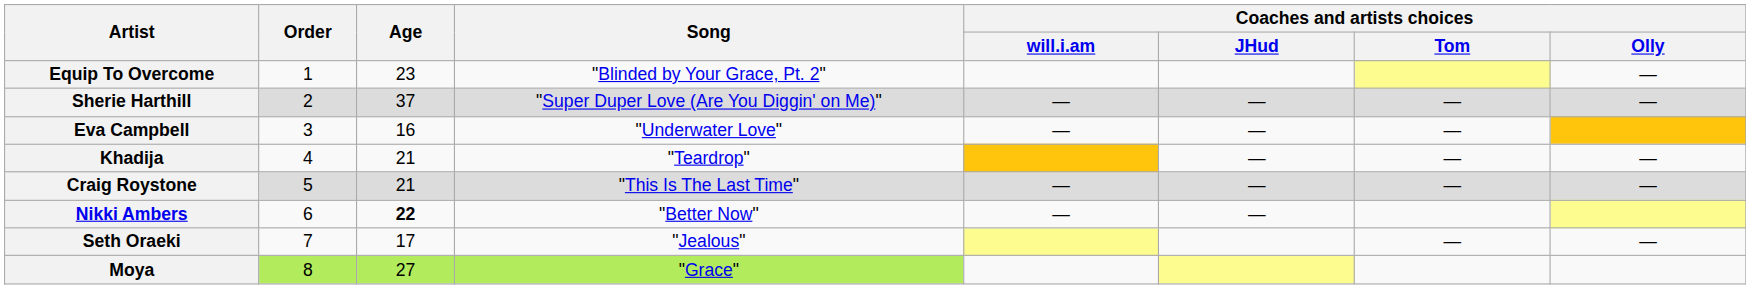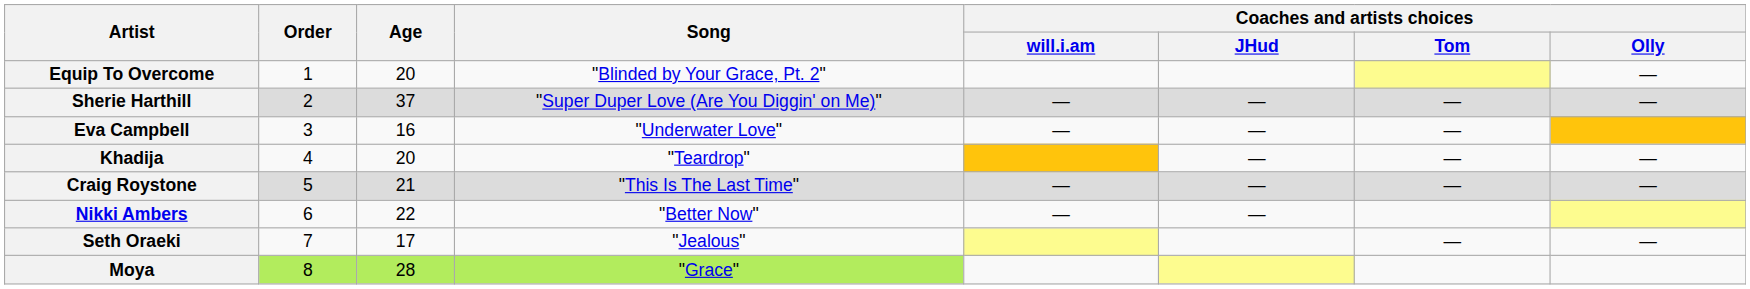(406, 74) 23 -> (406, 74) 20
(406, 158) 21 -> (406, 158) 20
(406, 213) bold -> (406, 213) normal
(406, 269) 27 -> (406, 269) 28
